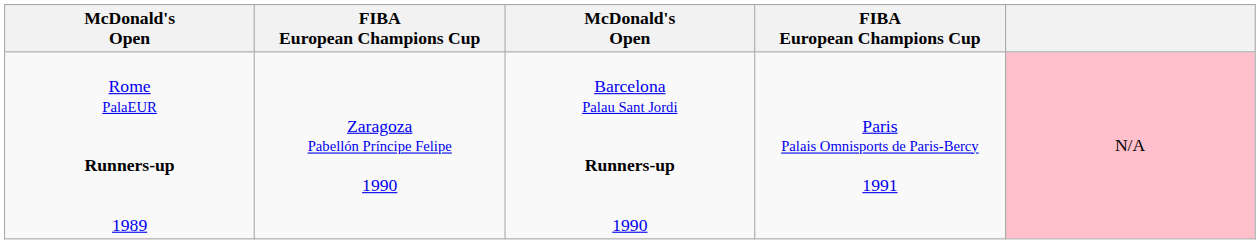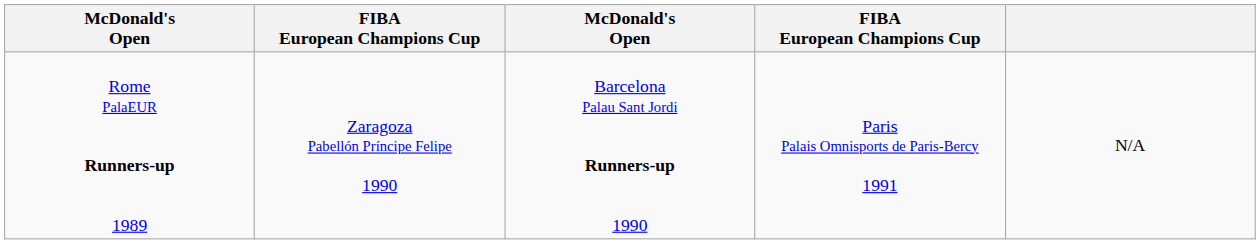(1130, 145) pink background -> (1130, 145) no background
